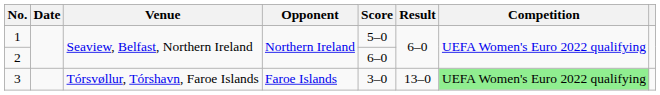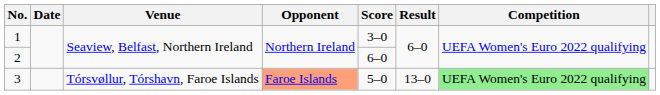(377, 36) 5–0 -> (377, 36) 3–0
(301, 79) no background -> (301, 79) lightsalmon background
(377, 79) 3–0 -> (377, 79) 5–0
